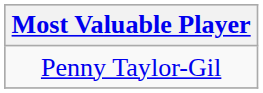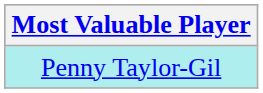(131, 66) no background -> (131, 66) paleturquoise background
